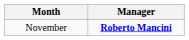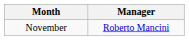(136, 27) bold -> (136, 27) normal
